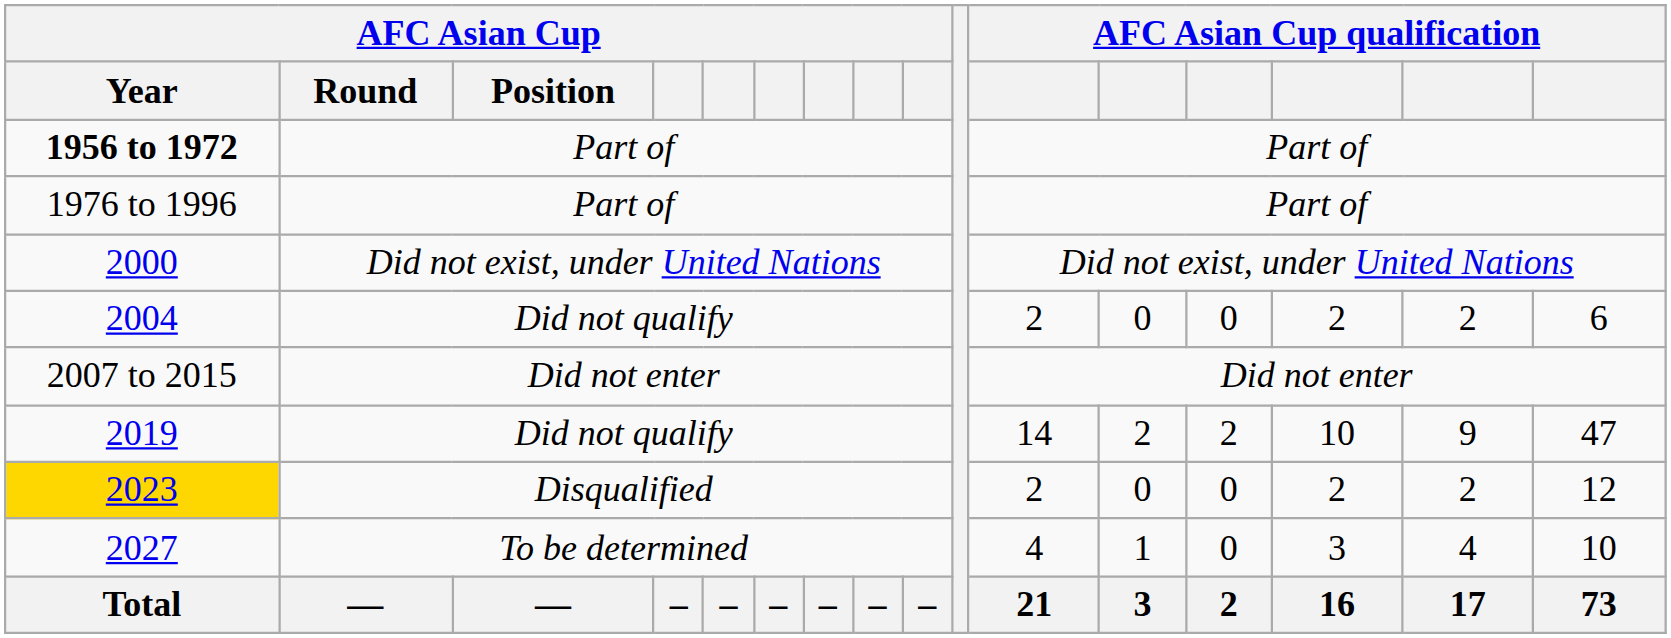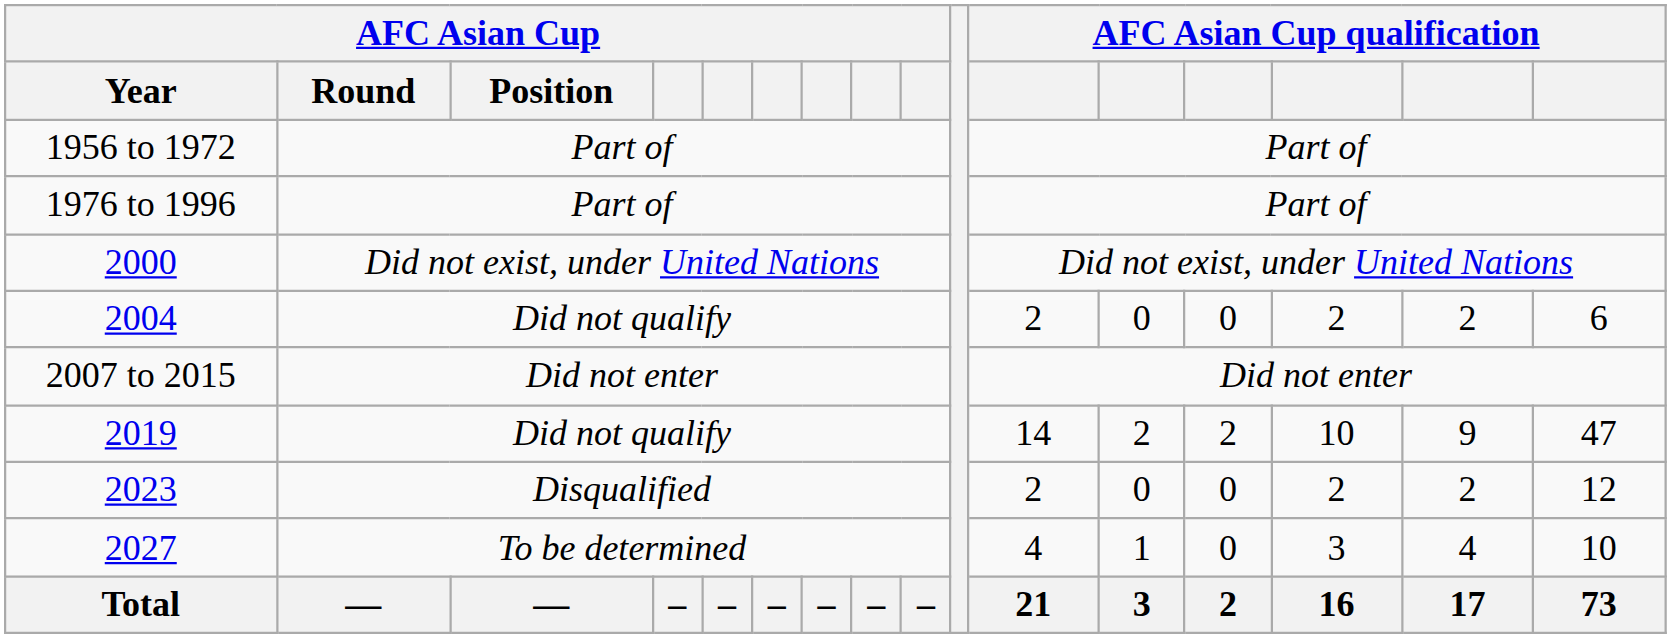(142, 147) bold -> (141, 147) normal
(142, 489) gold background -> (141, 489) no background
